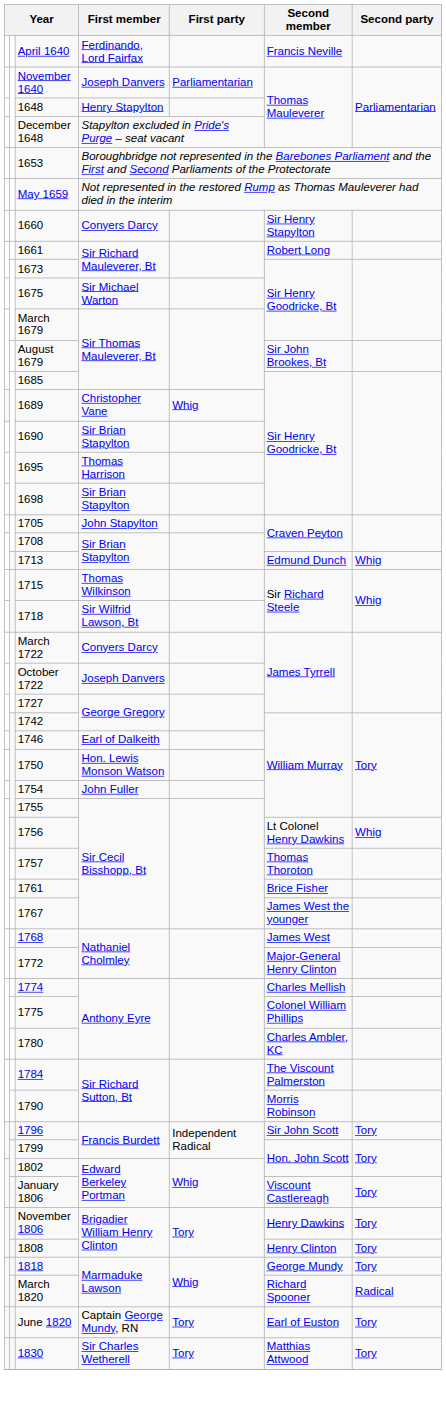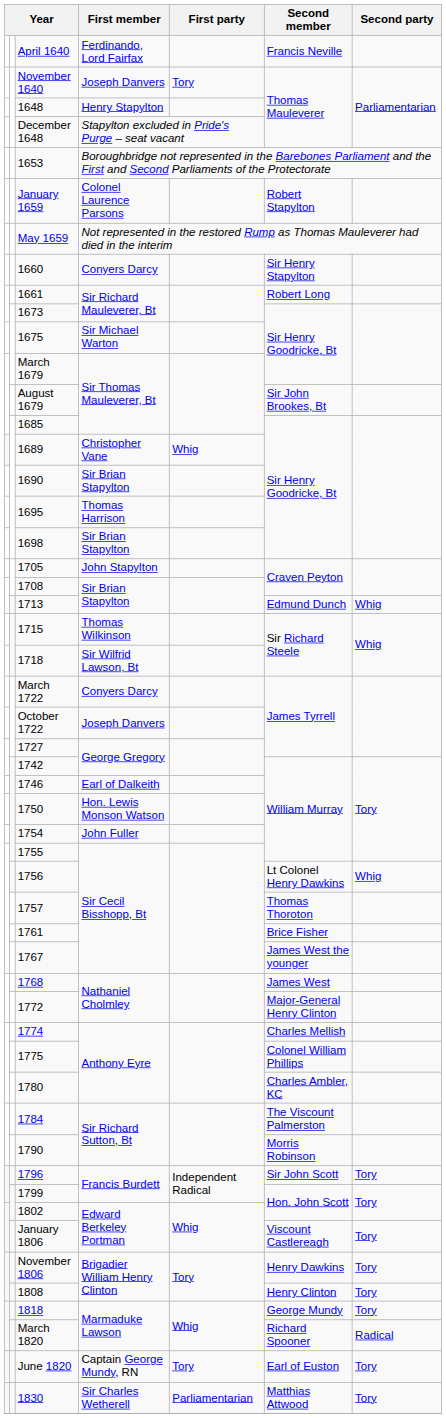(213, 82) Parliamentarian -> (183, 82) Tory
+ row: (38, 201)
(183, 1353) Tory -> (213, 1397) Parliamentarian
